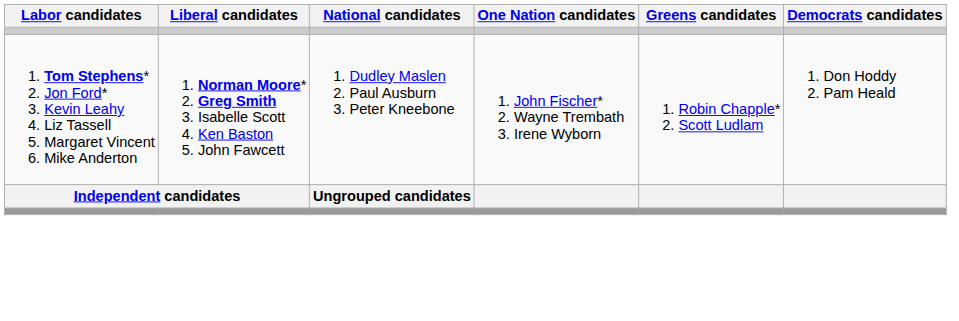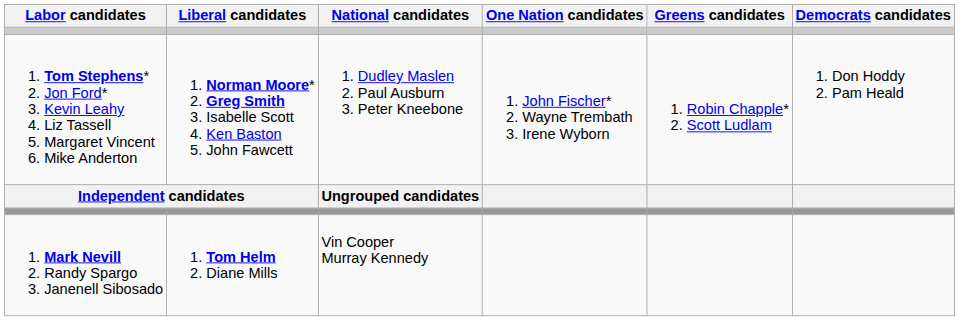+ row: (86, 273)
